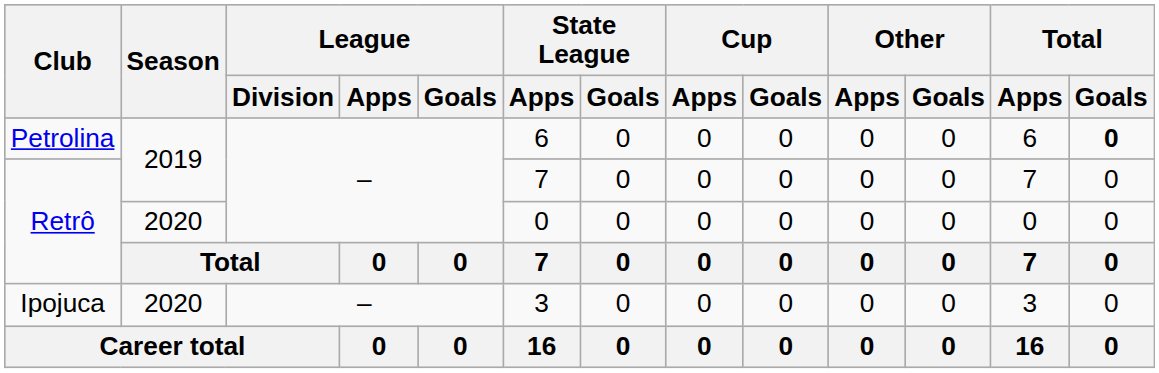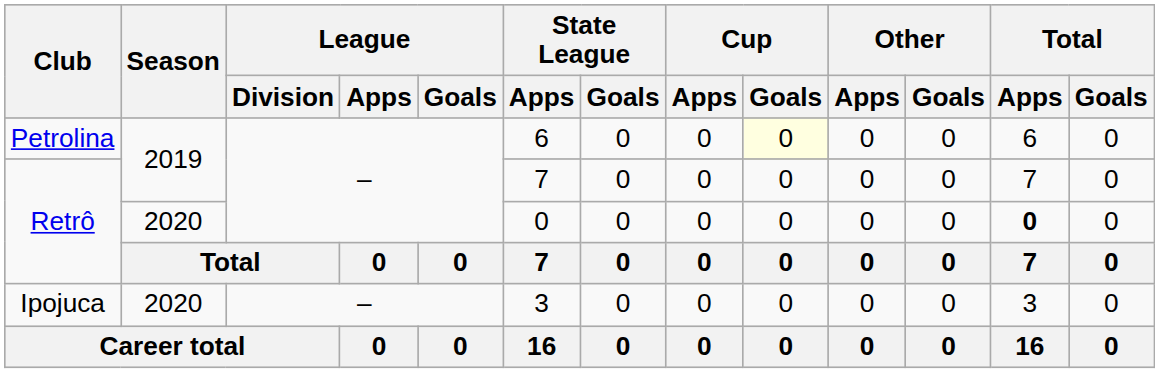(786, 138) no background -> (786, 138) lightyellow background
(1111, 138) bold -> (1111, 138) normal
(1030, 221) normal -> (1030, 221) bold
